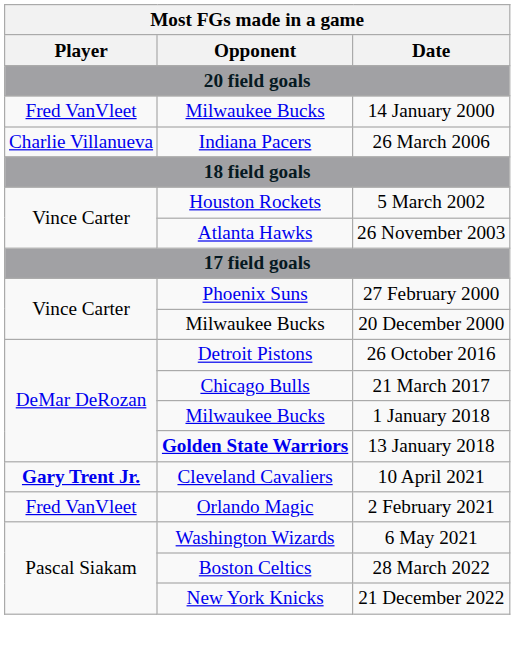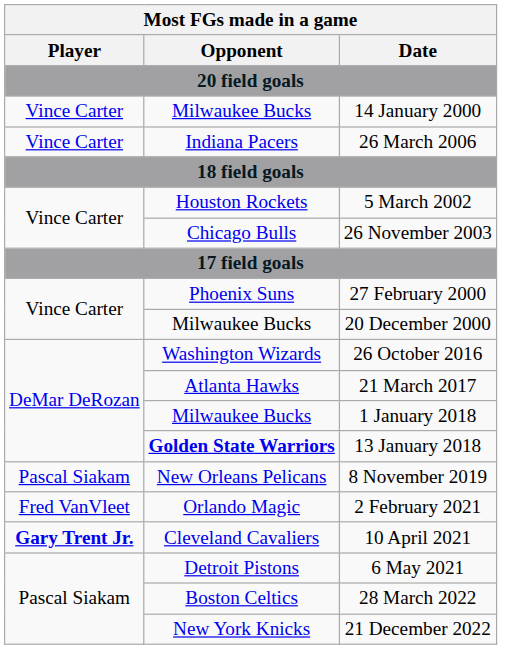(81, 111) Fred VanVleet -> (74, 111) Vince Carter
(81, 141) Charlie Villanueva -> (74, 141) Vince Carter
(255, 232) Atlanta Hawks -> (242, 232) Chicago Bulls
(255, 354) Detroit Pistons -> (242, 354) Washington Wizards
(255, 385) Chicago Bulls -> (242, 385) Atlanta Hawks
+ row: (418, 476)
rows swapped: (431, 506) <-> (431, 476)
(255, 537) Washington Wizards -> (242, 567) Detroit Pistons
